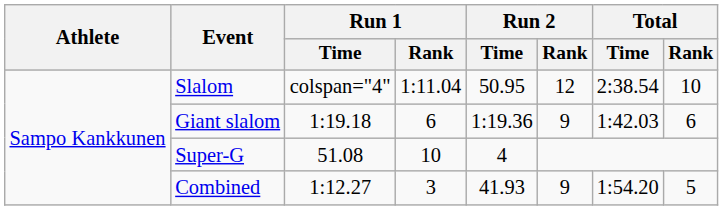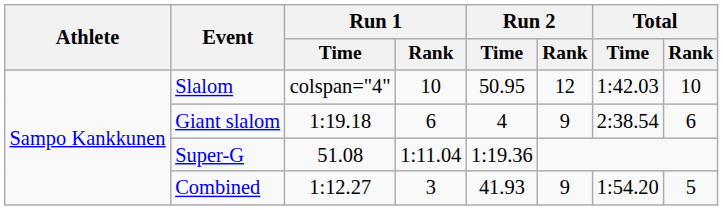(431, 87) 1:11.04 -> (431, 87) 10
(628, 87) 2:38.54 -> (628, 87) 1:42.03
(502, 121) 1:19.36 -> (502, 121) 4
(628, 121) 1:42.03 -> (628, 121) 2:38.54
(431, 154) 10 -> (431, 154) 1:11.04
(502, 154) 4 -> (502, 154) 1:19.36
